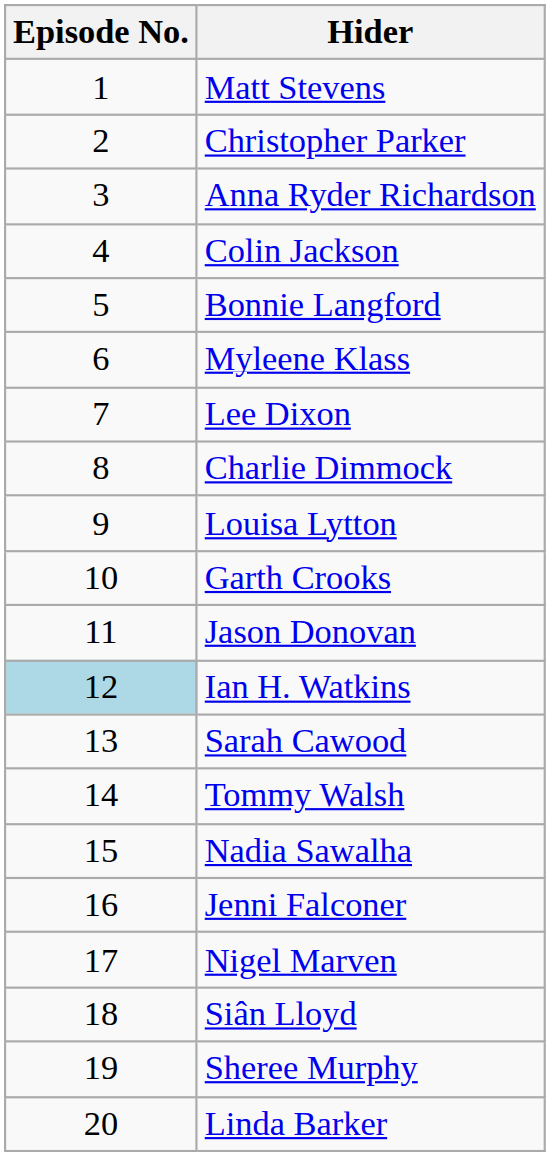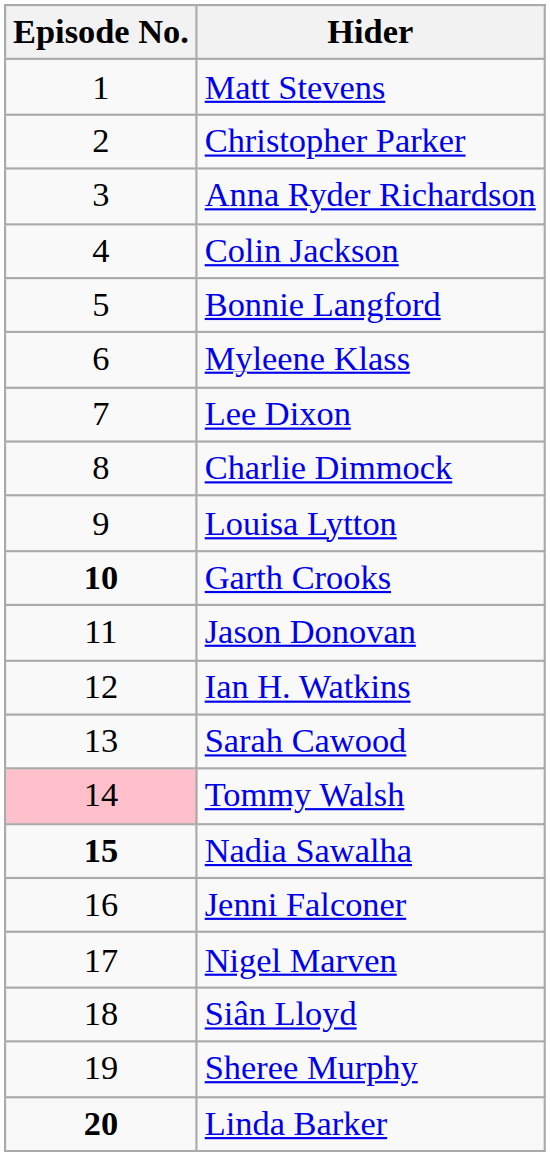(101, 577) normal -> (101, 577) bold
(101, 686) lightblue background -> (101, 686) no background
(101, 795) no background -> (101, 795) pink background
(101, 850) normal -> (101, 850) bold
(101, 1122) normal -> (101, 1122) bold
